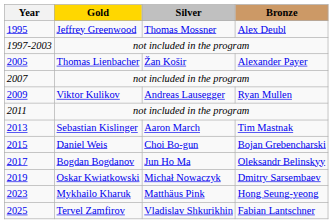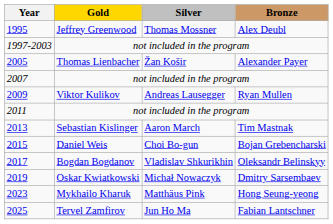(167, 161) Jun Ho Ma -> (189, 161) Vladislav Shkurikhin
(189, 210) Vladislav Shkurikhin -> (167, 210) Jun Ho Ma
